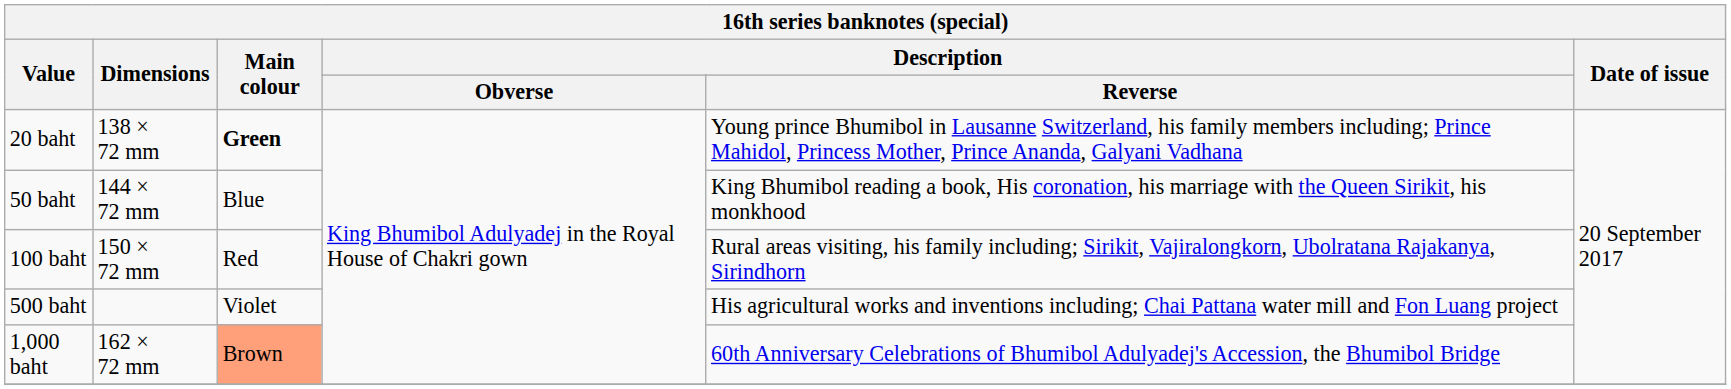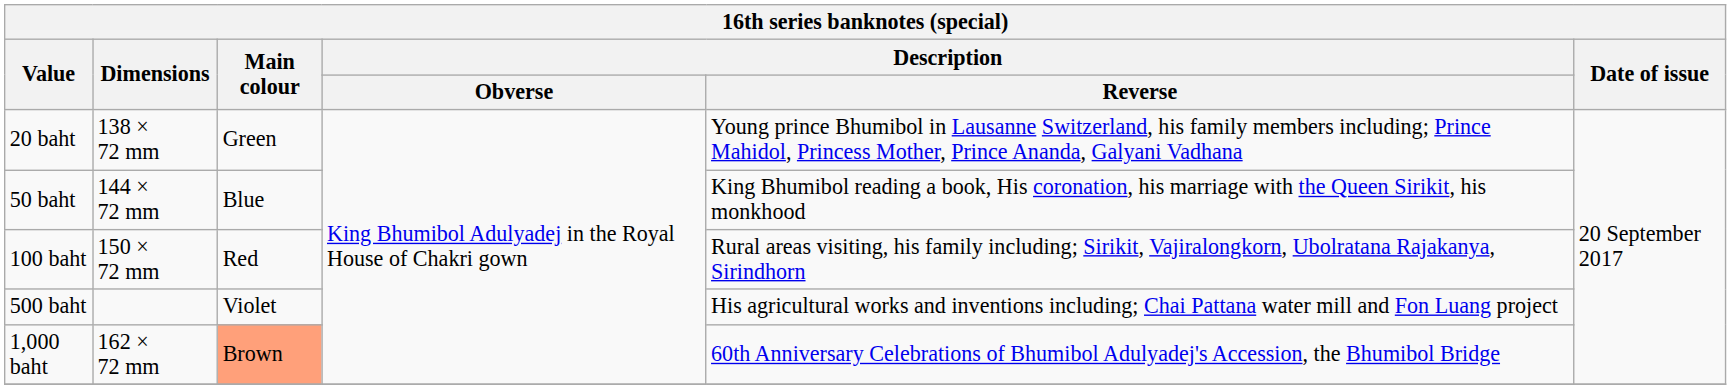(252, 139) bold -> (250, 139) normal
